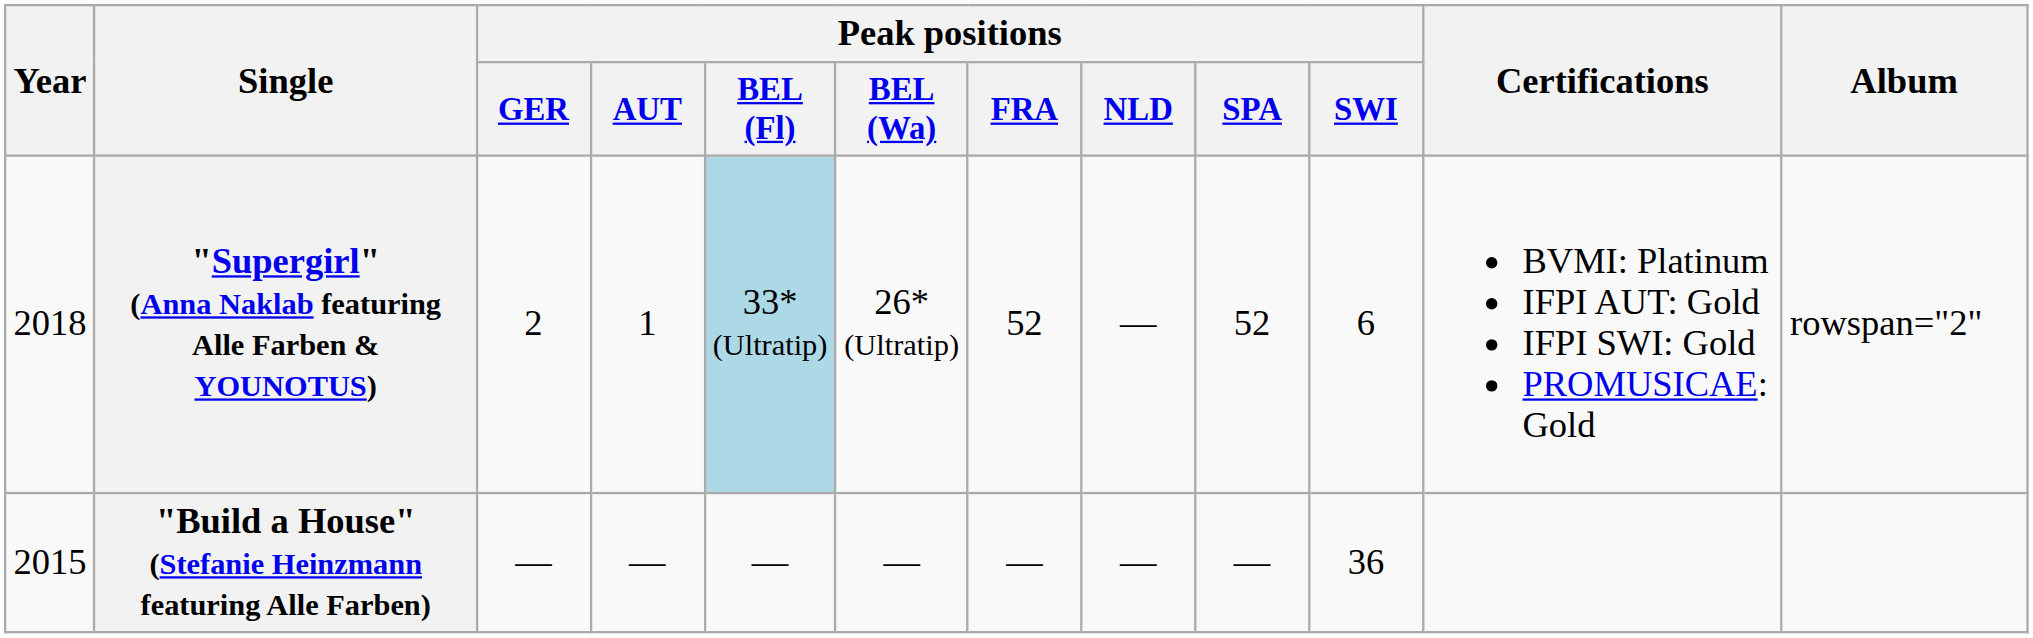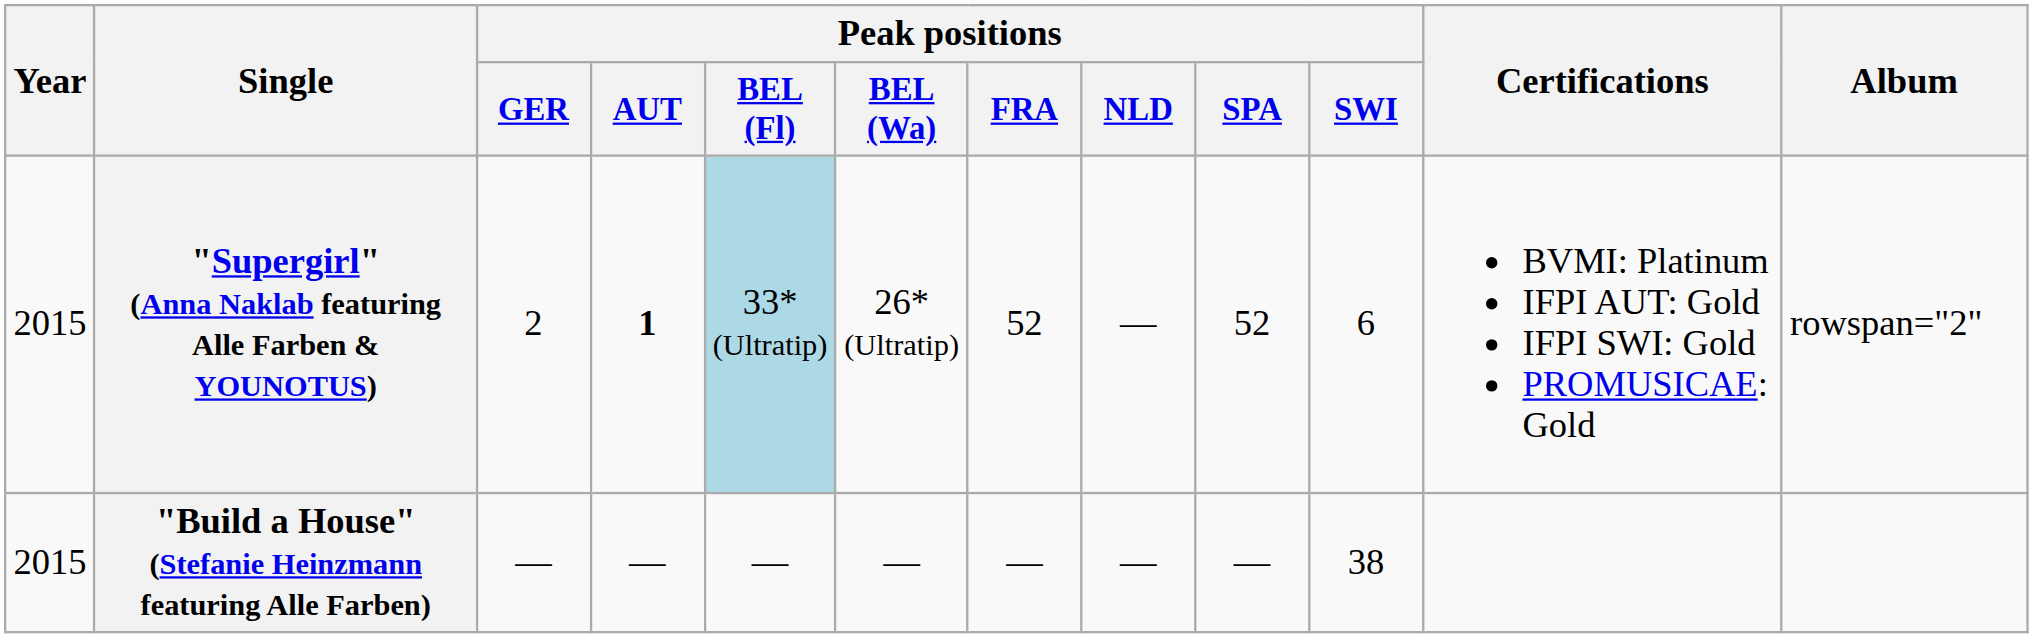(50, 323) 2018 -> (50, 323) 2015
(647, 323) normal -> (647, 323) bold
(1366, 561) 36 -> (1366, 561) 38
